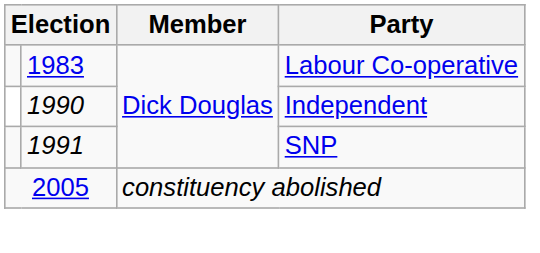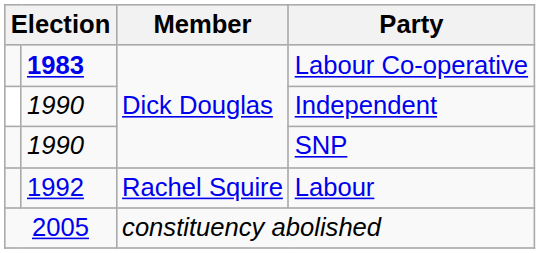(55, 65) normal -> (55, 65) bold
(55, 146) 1991 -> (55, 146) 1990
+ row: (335, 187)
